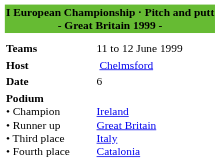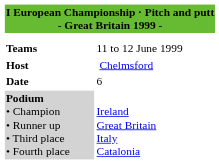(38, 125) no background -> (38, 125) lightgrey background
